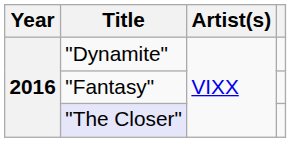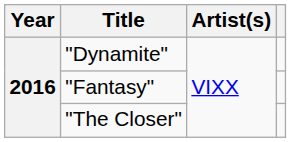(124, 119) lavender background -> (124, 119) no background
